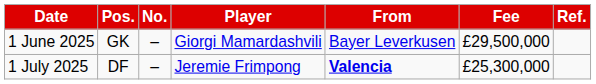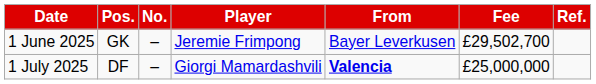(248, 41) Giorgi Mamardashvili -> (238, 41) Jeremie Frimpong
(506, 41) £29,500,000 -> (506, 41) £29,502,700
(238, 66) Jeremie Frimpong -> (248, 66) Giorgi Mamardashvili
(506, 66) £25,300,000 -> (506, 66) £25,000,000
